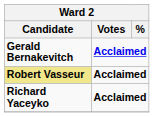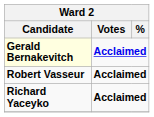(40, 52) no background -> (40, 52) lightyellow background
(46, 74) khaki background -> (46, 74) no background
